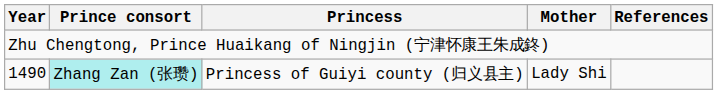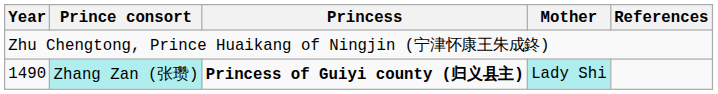(365, 75) normal -> (365, 75) bold
(569, 74) no background -> (569, 74) paleturquoise background
